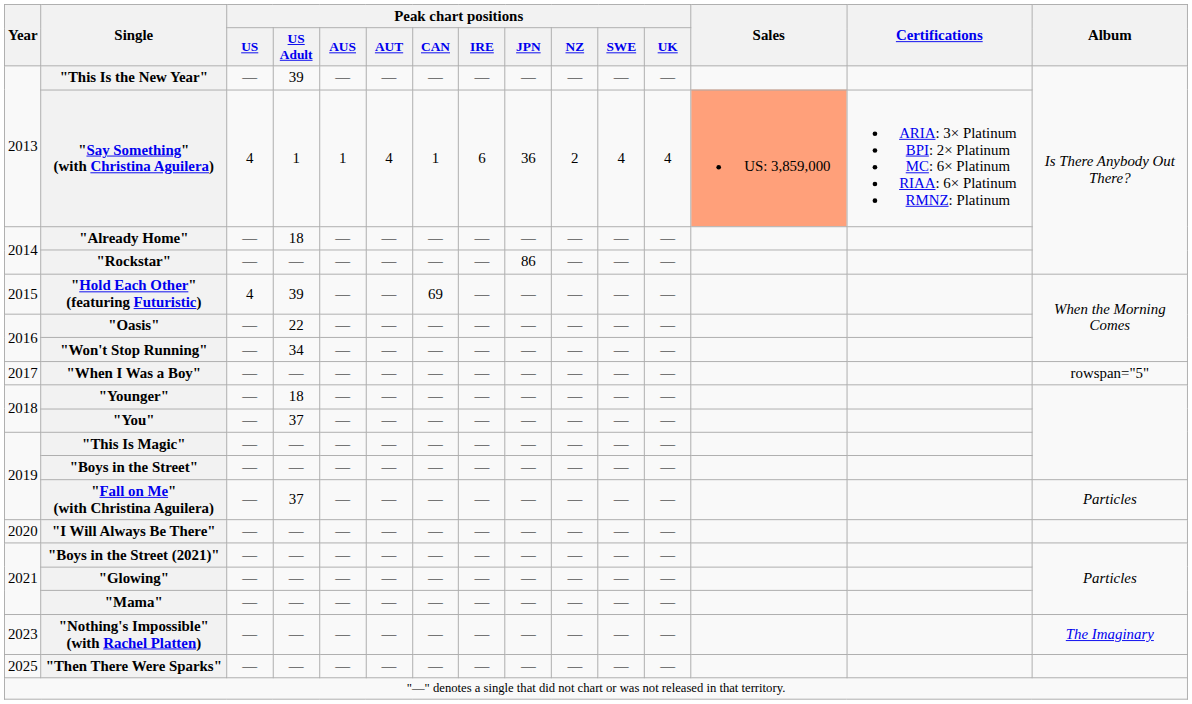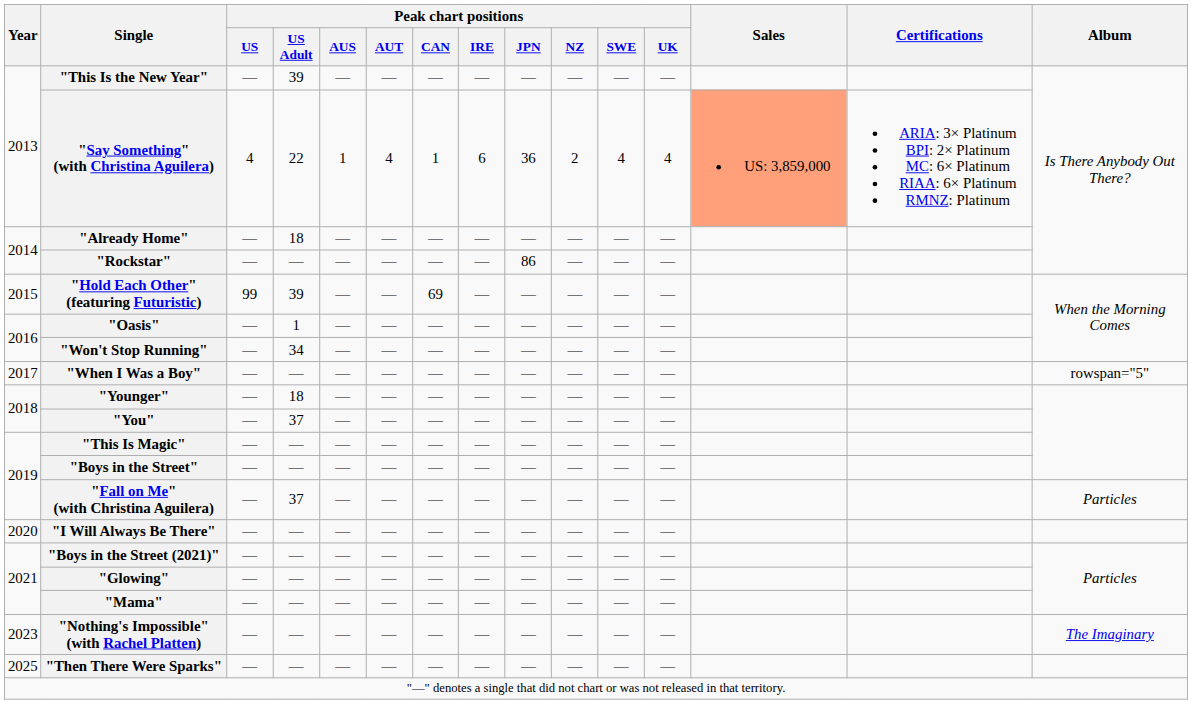(296, 158) 1 -> (296, 158) 22
(250, 294) 4 -> (250, 294) 99
(296, 325) 22 -> (296, 325) 1
